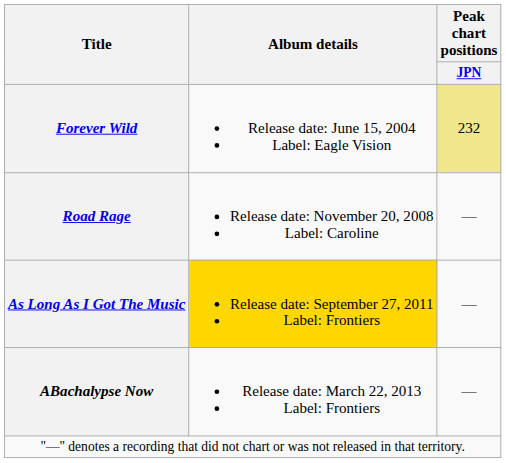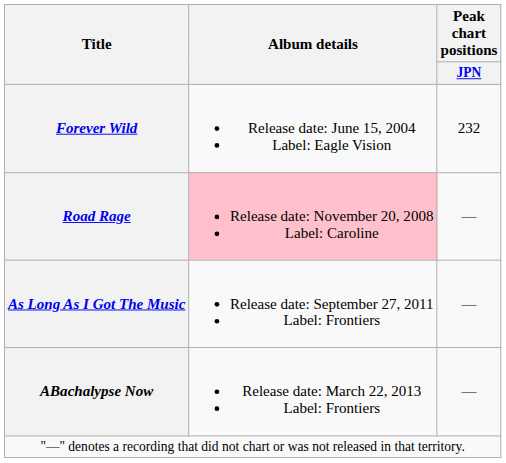(469, 128) khaki background -> (469, 128) no background
(313, 225) no background -> (313, 225) pink background
(313, 312) gold background -> (313, 312) no background
